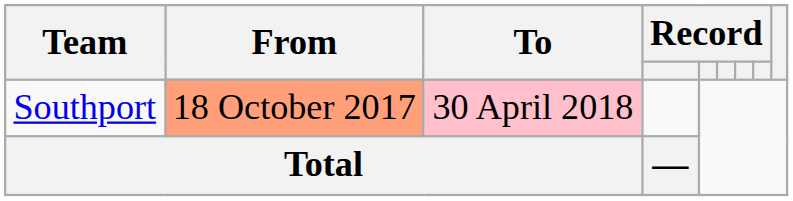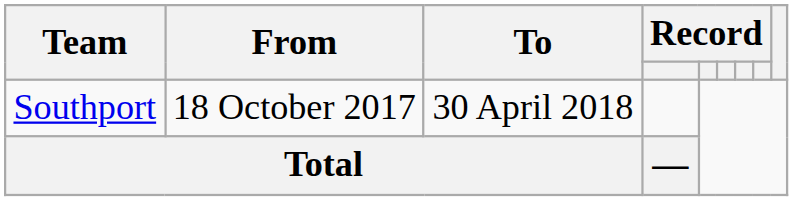(294, 107) lightsalmon background -> (294, 107) no background
(533, 107) pink background -> (533, 107) no background
